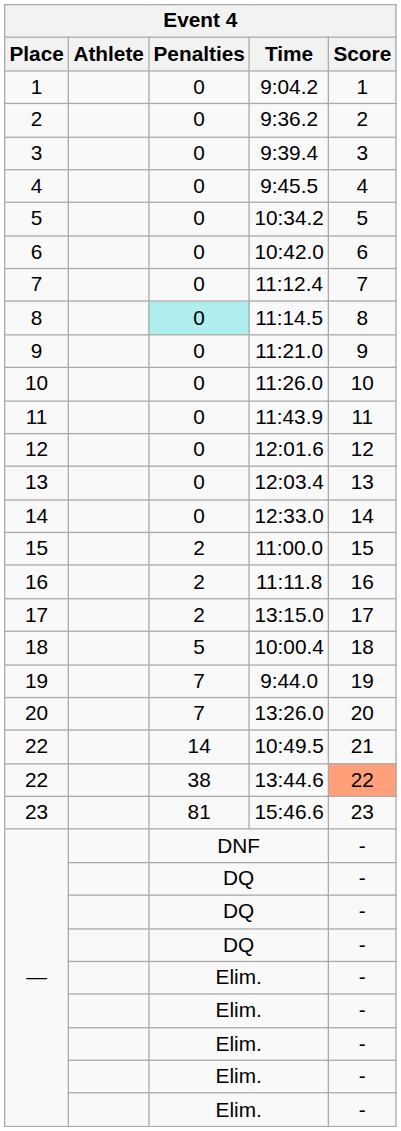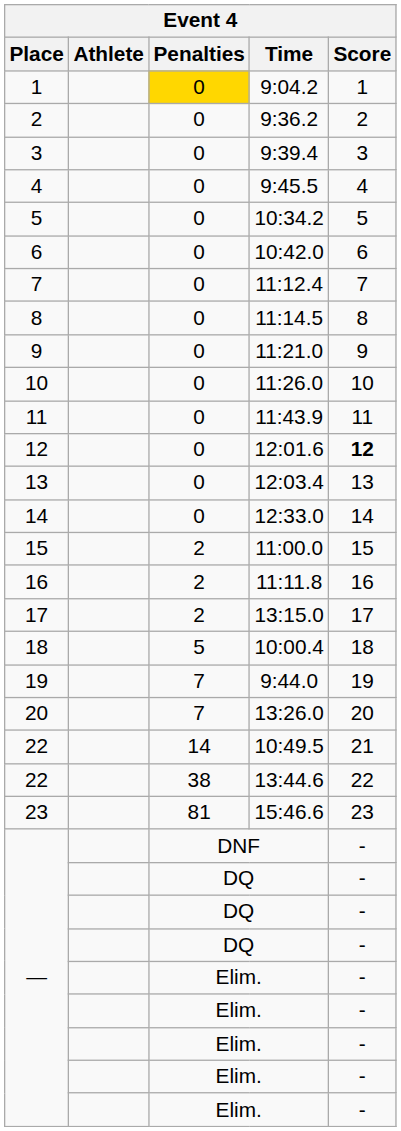(199, 86) no background -> (199, 86) gold background
(199, 317) paleturquoise background -> (199, 317) no background
(362, 449) normal -> (362, 449) bold
(362, 779) lightsalmon background -> (362, 779) no background
